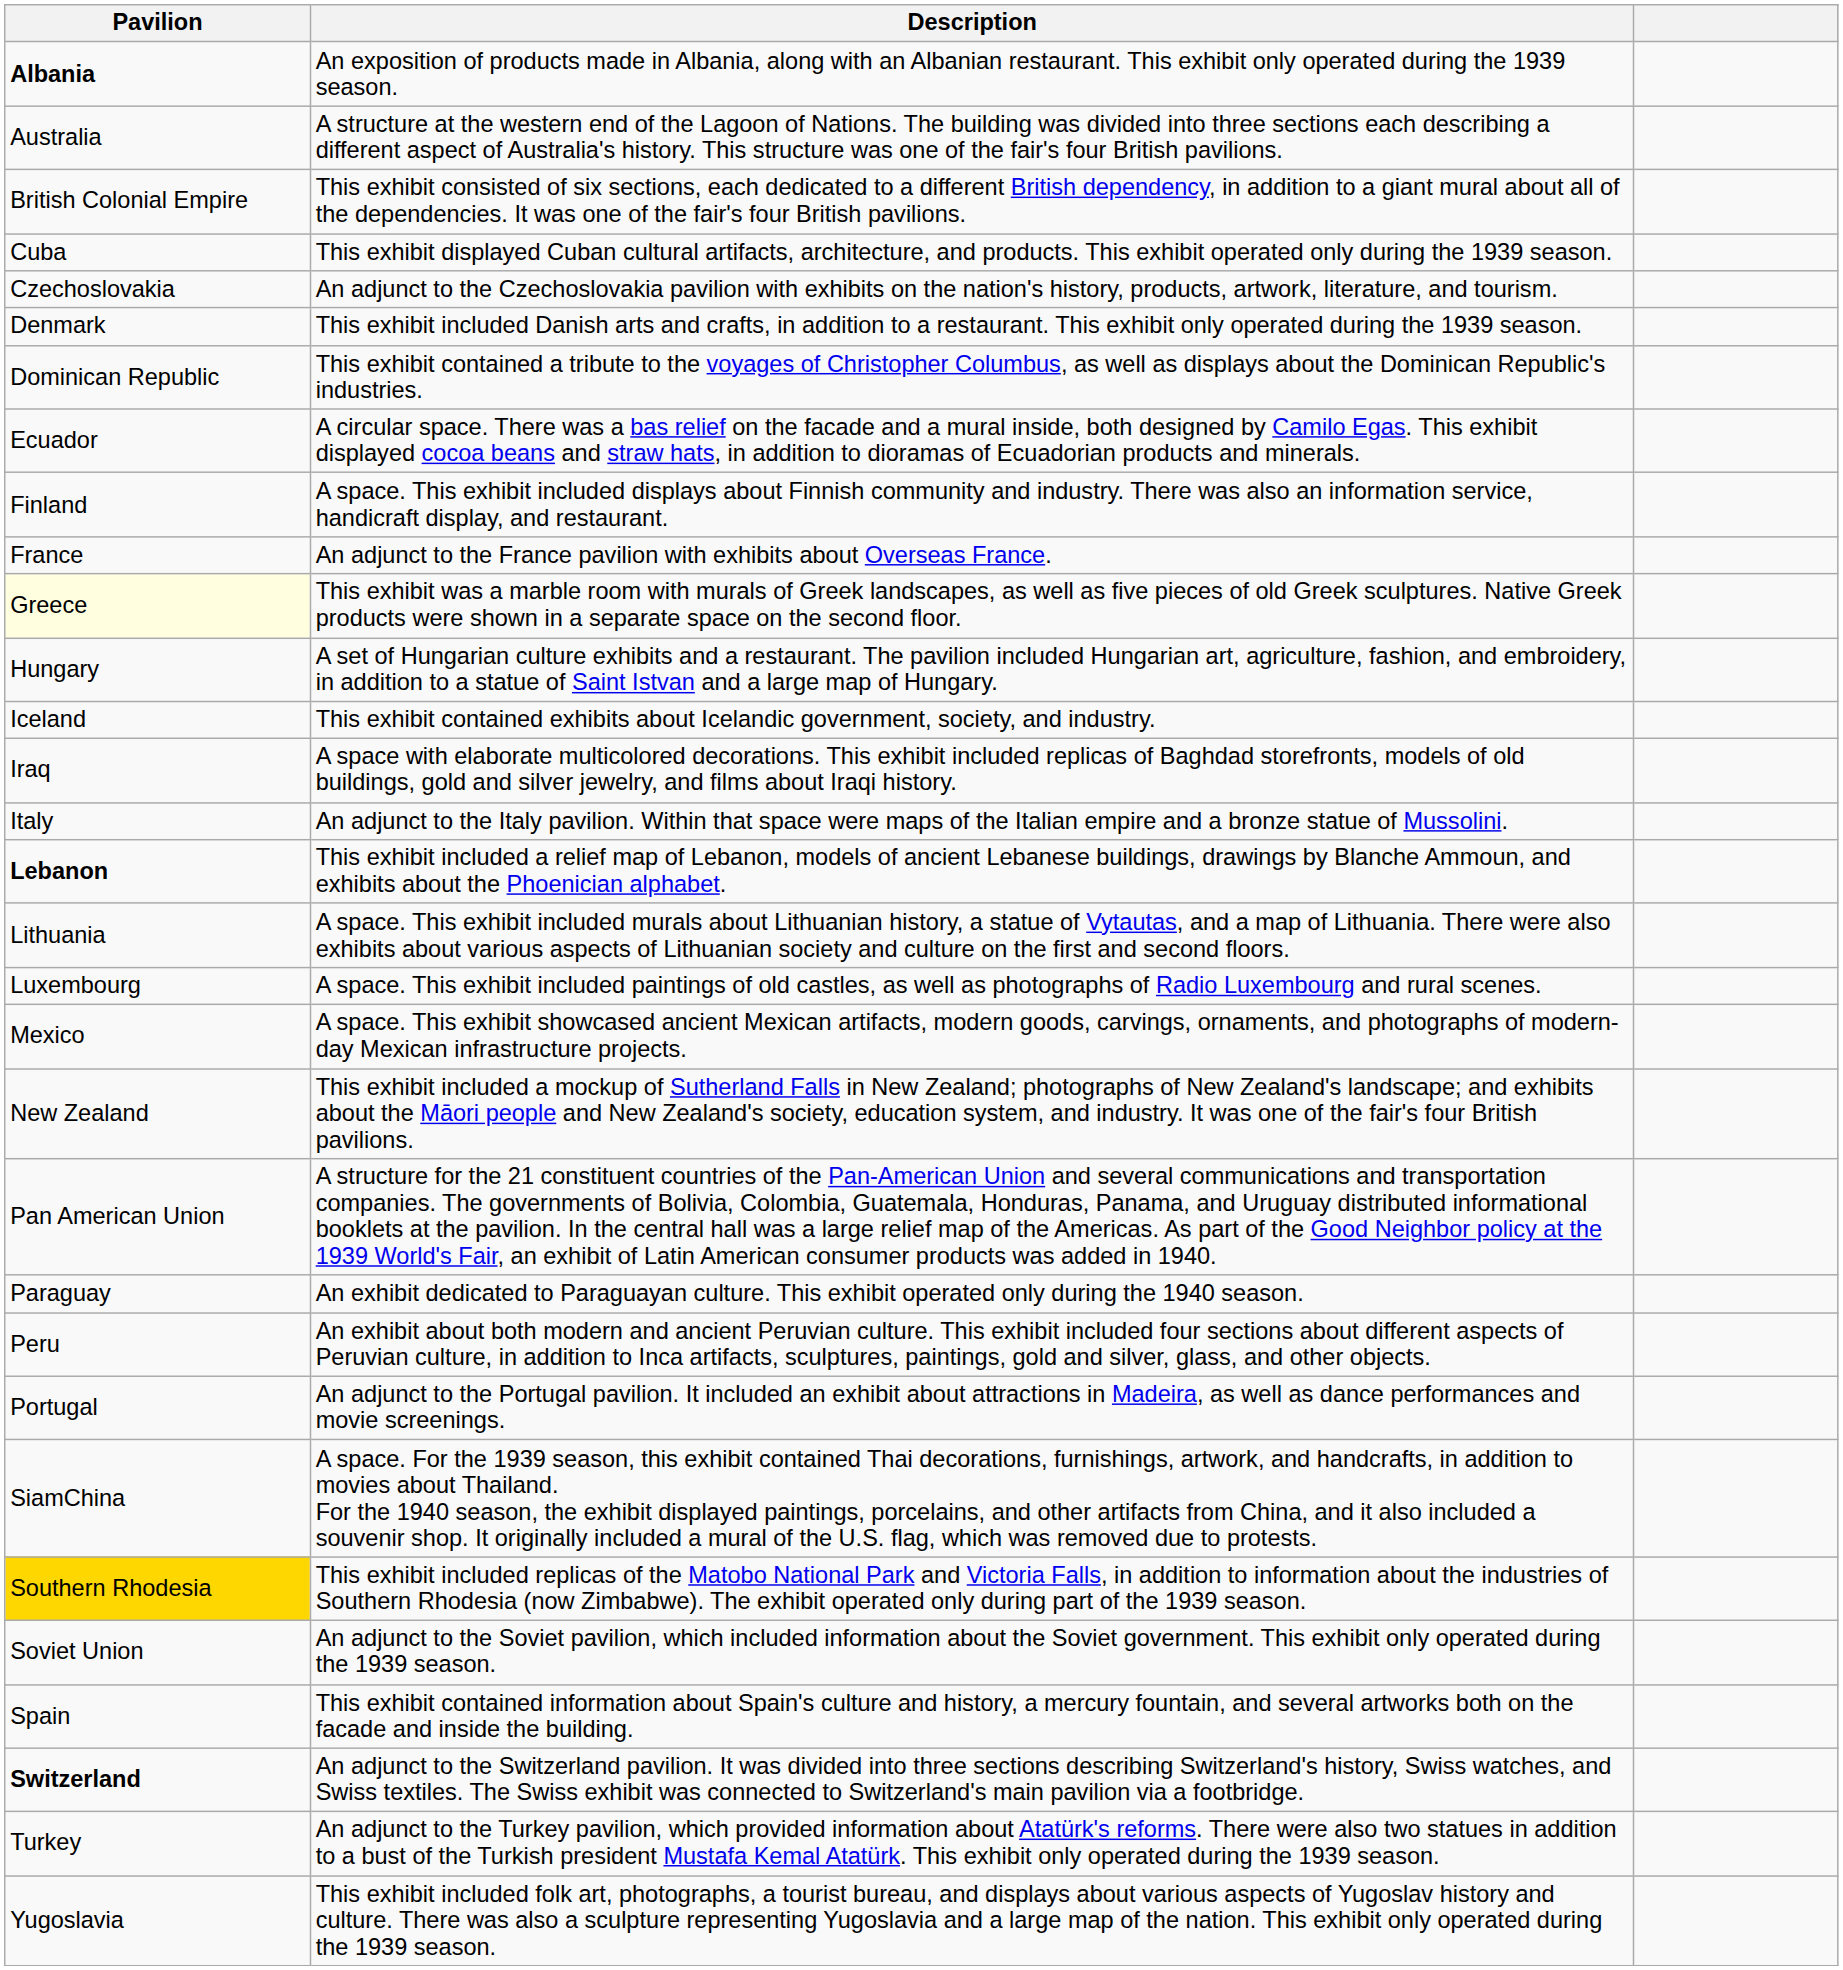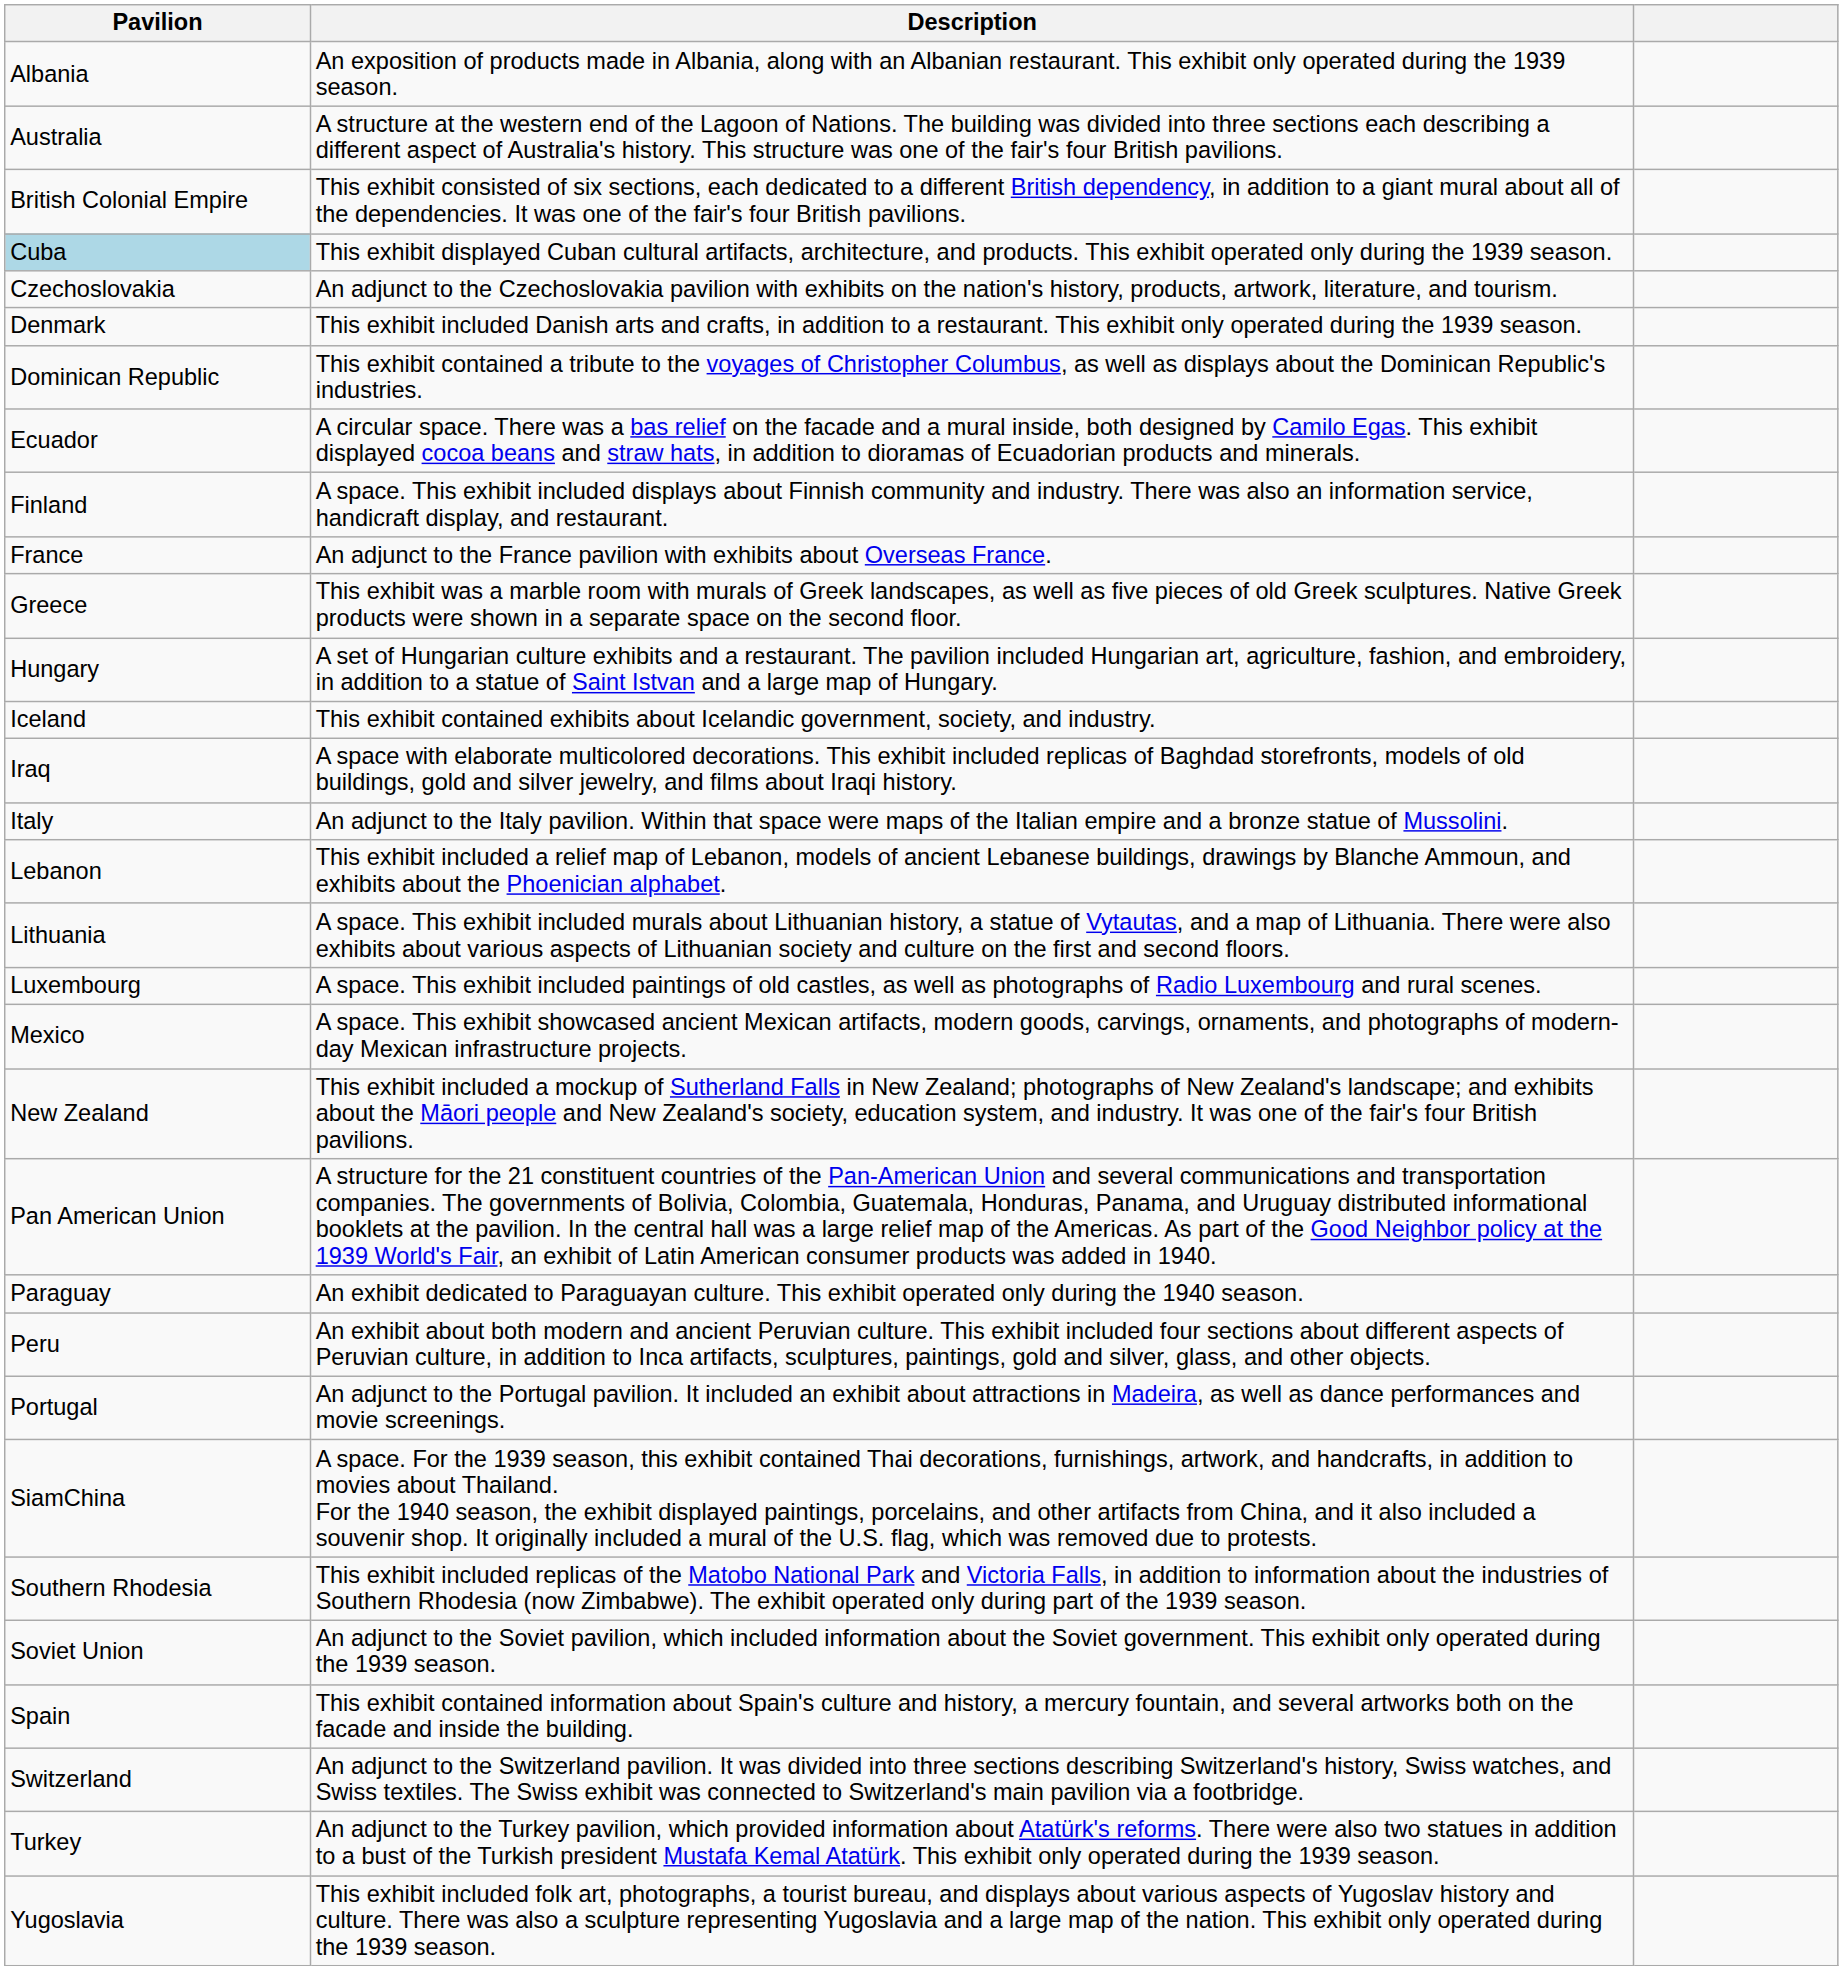(53, 73) bold -> (49, 73) normal
(38, 251) no background -> (38, 251) lightblue background
(49, 605) lightyellow background -> (49, 605) no background
(59, 871) bold -> (56, 871) normal
(111, 1588) gold background -> (111, 1588) no background
(76, 1779) bold -> (71, 1779) normal
